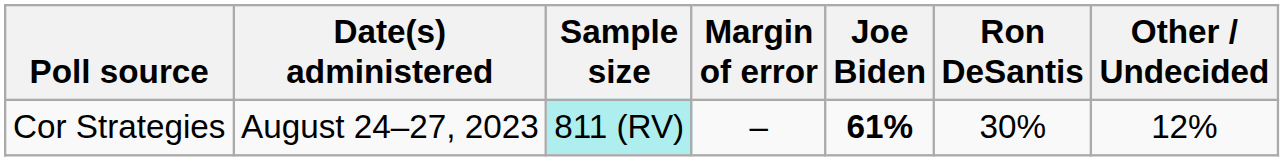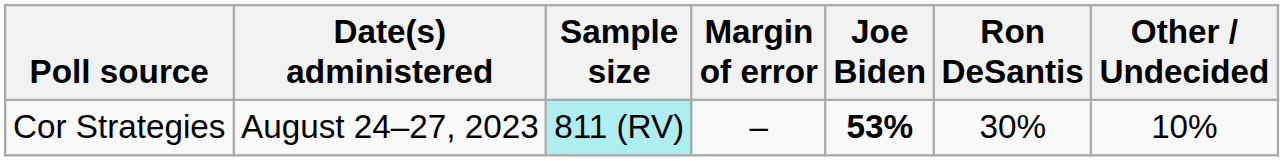(880, 126) 61% -> (880, 126) 53%
(1184, 126) 12% -> (1184, 126) 10%
